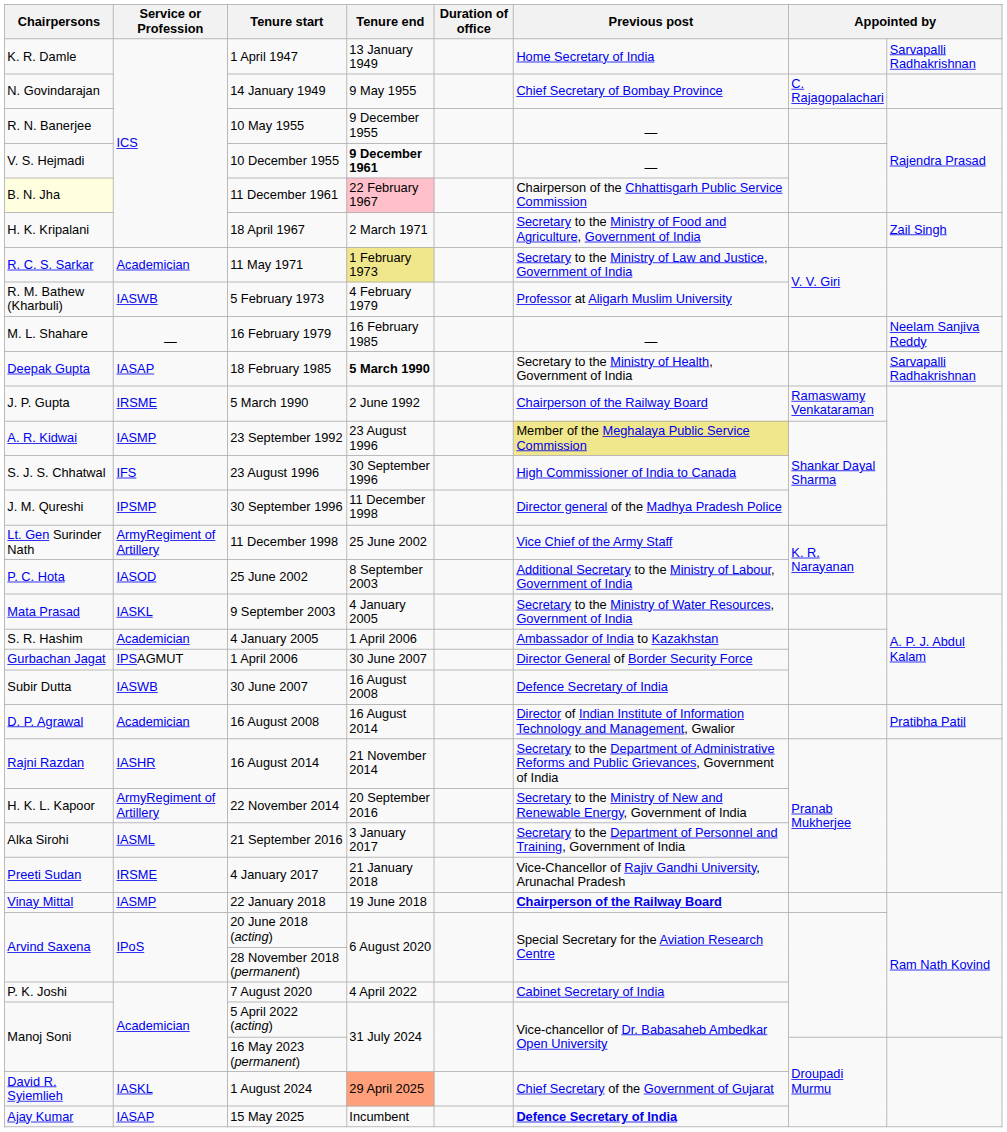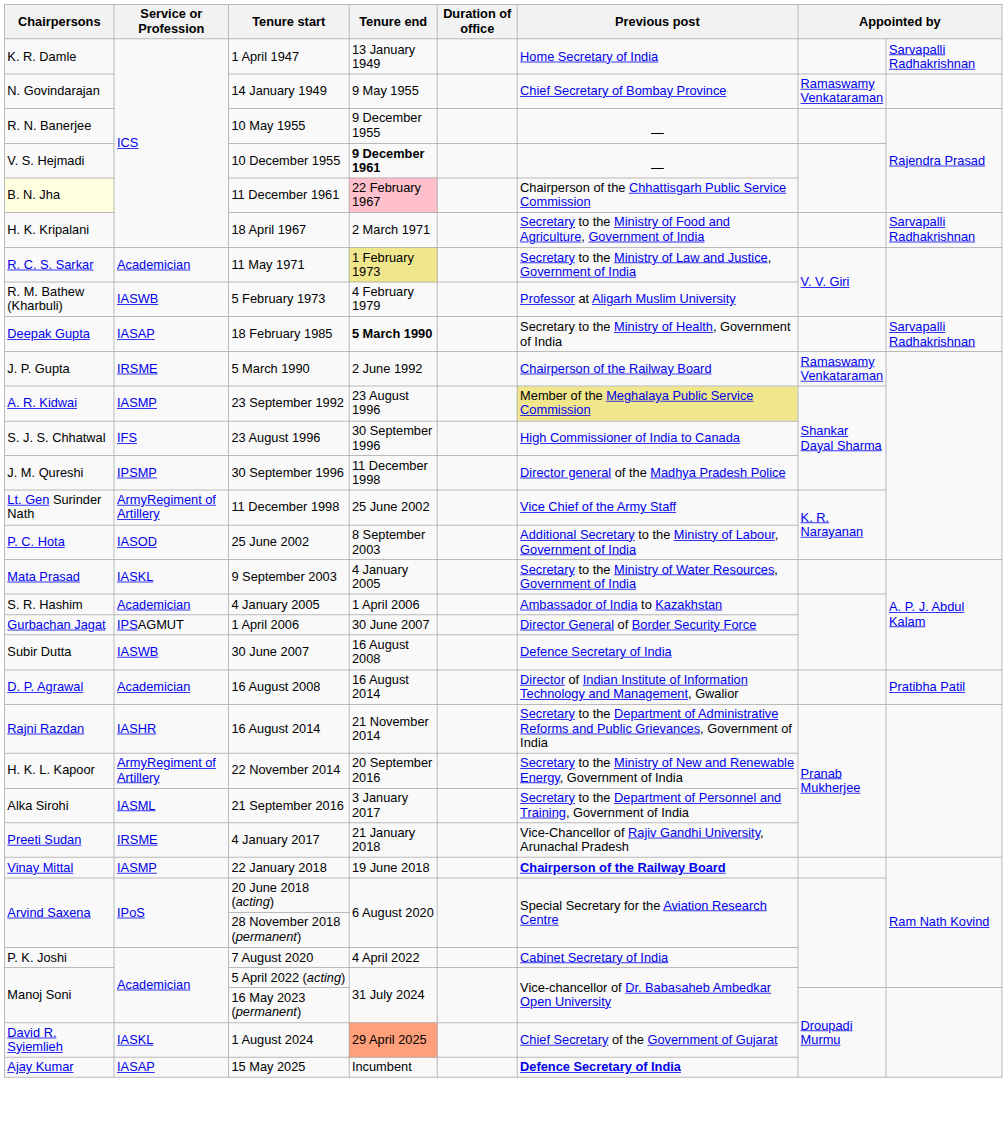(838, 91) C. Rajagopalachari -> (842, 91) Ramaswamy Venkataraman
(918, 230) Zail Singh -> (932, 230) Sarvapalli Radhakrishnan
- row: (281, 334)
